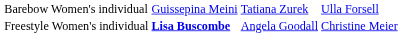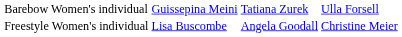(191, 25) bold -> (189, 25) normal
